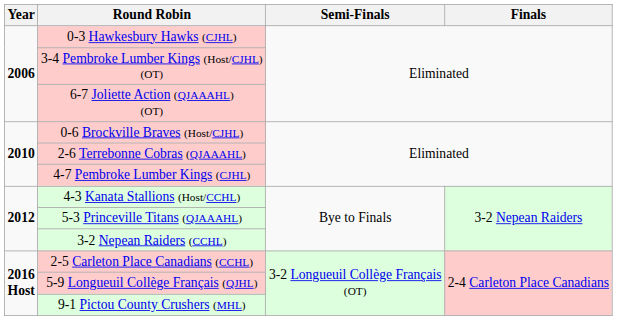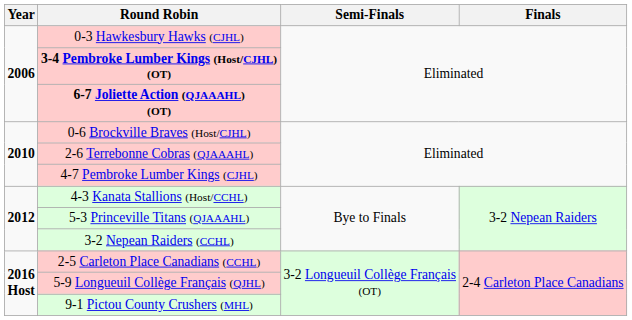(152, 66) normal -> (159, 66) bold
(152, 102) normal -> (159, 102) bold
